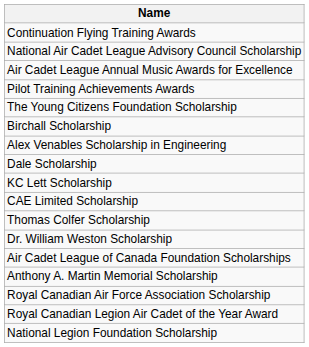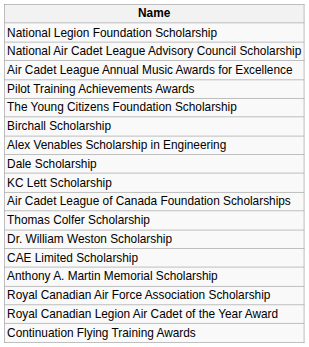(101, 32) Continuation Flying Training Awards -> (112, 32) National Legion Foundation Scholarship
(73, 201) CAE Limited Scholarship -> (149, 201) Air Cadet League of Canada Foundation Scholarships
(149, 257) Air Cadet League of Canada Foundation Scholarships -> (73, 257) CAE Limited Scholarship
(112, 333) National Legion Foundation Scholarship -> (101, 333) Continuation Flying Training Awards
